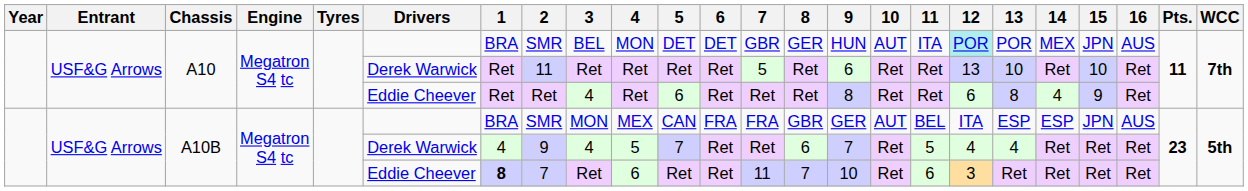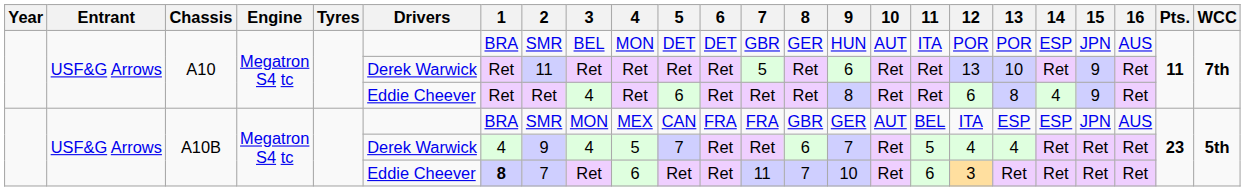(971, 44) paleturquoise background -> (971, 44) no background
(1057, 44) MEX -> (1056, 44) ESP
(1098, 70) 10 -> (1095, 70) 9
